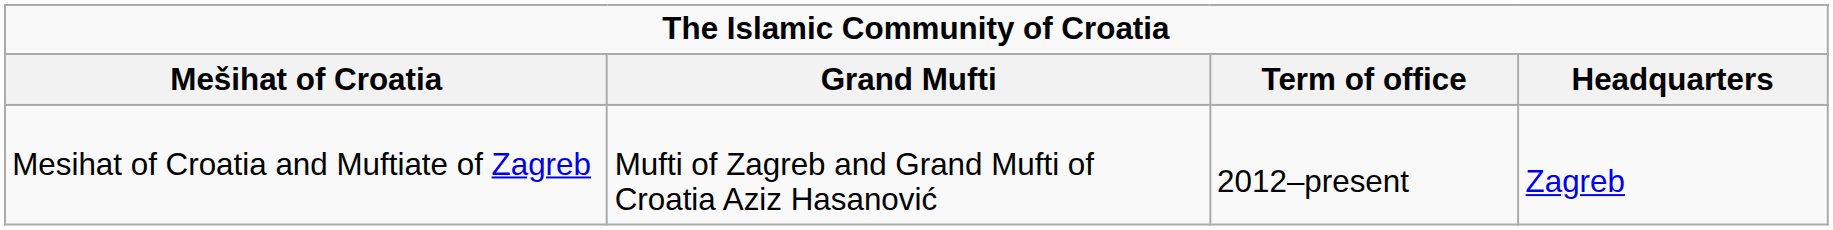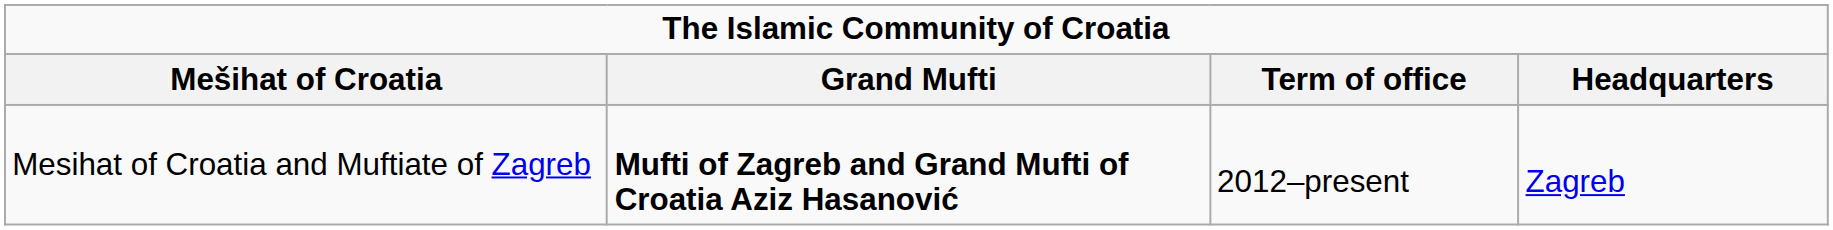(854, 181) normal -> (872, 181) bold
